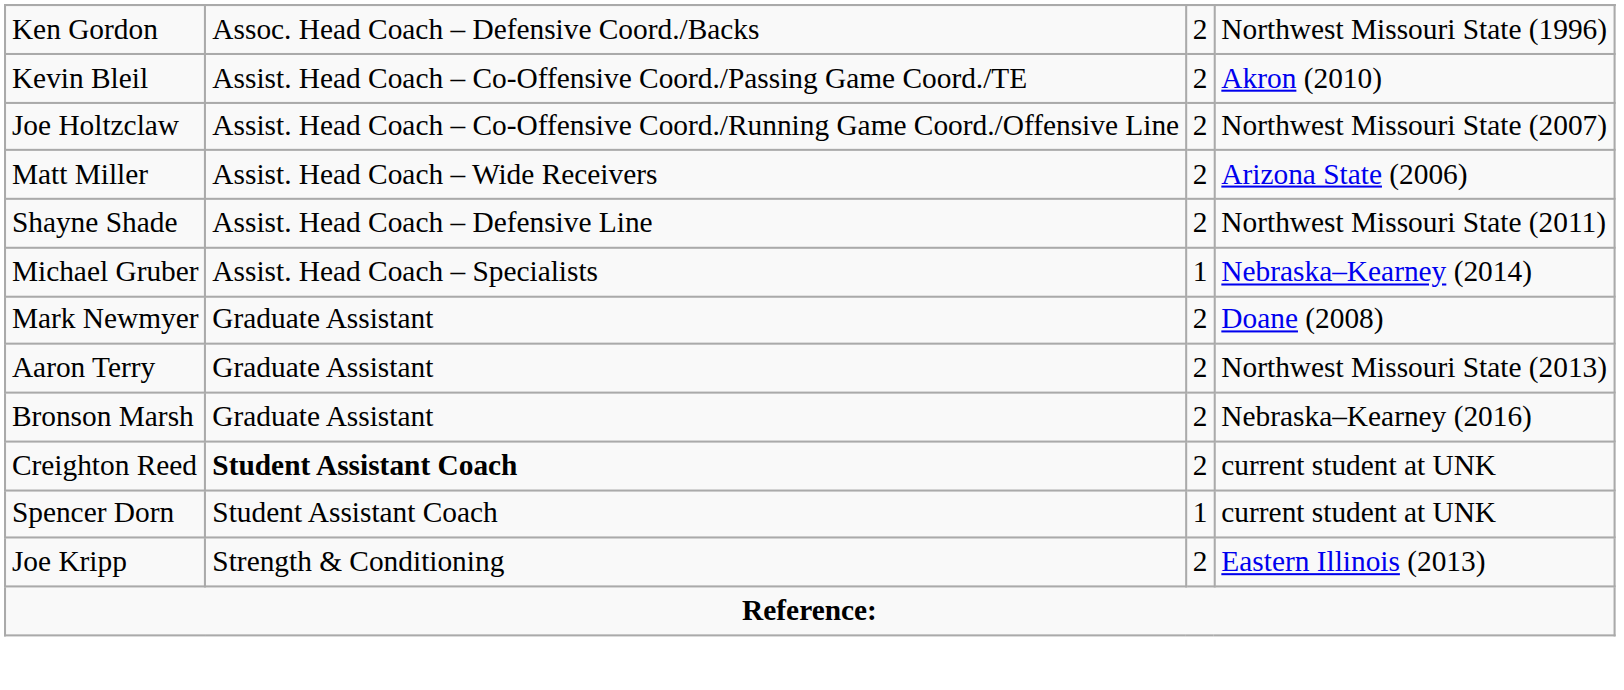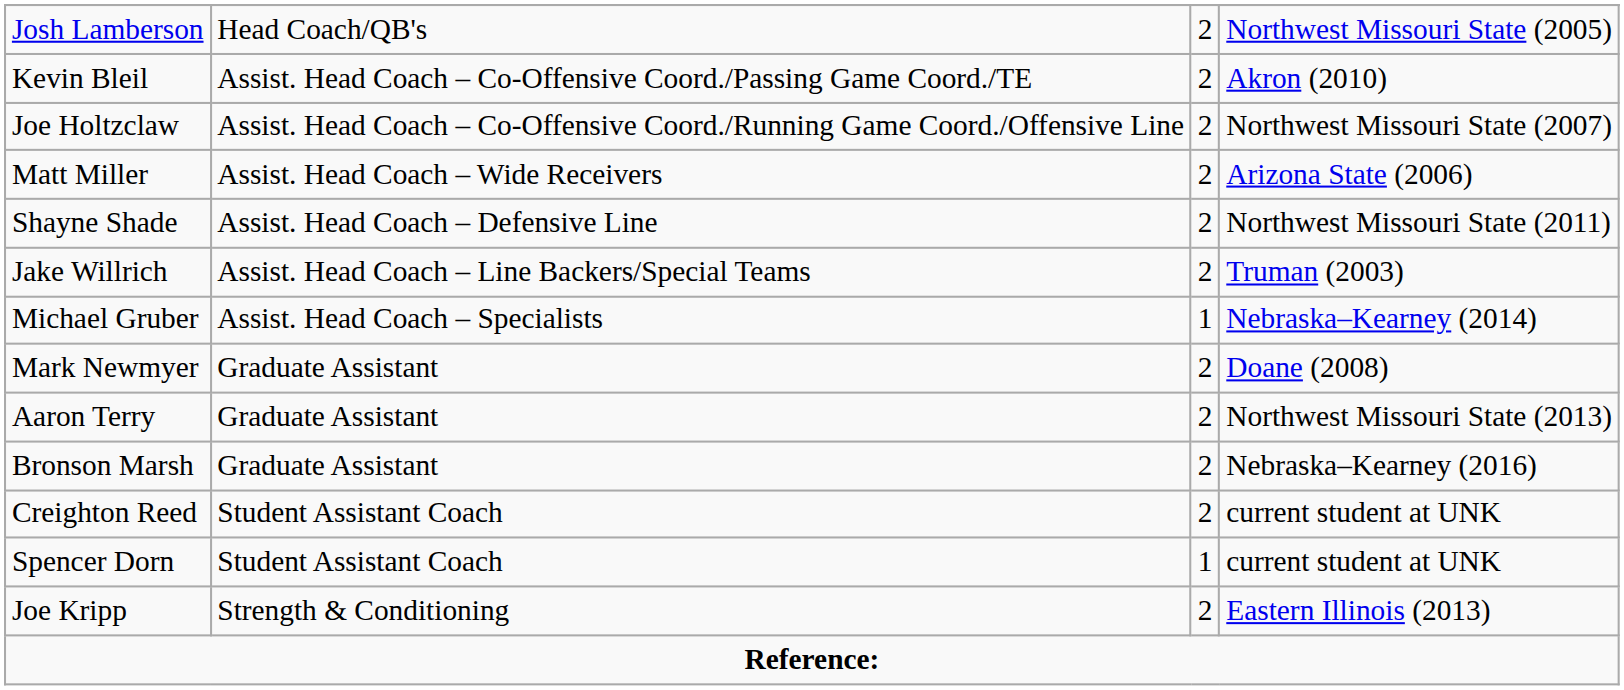+ row: (108, 29)
- row: (85, 29)
+ row: (90, 271)
(365, 465) bold -> (360, 513) normal
